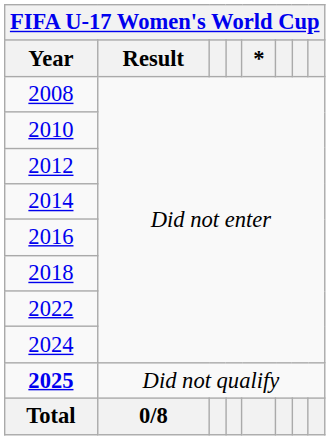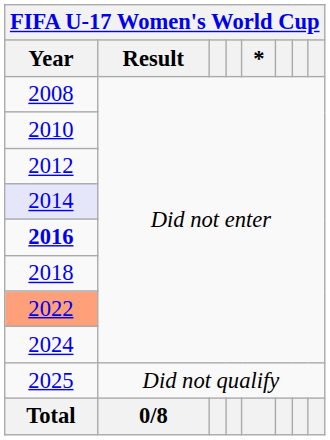(51, 201) no background -> (51, 201) lavender background
(51, 237) normal -> (51, 237) bold
(51, 308) no background -> (51, 308) lightsalmon background
(51, 380) bold -> (51, 380) normal
